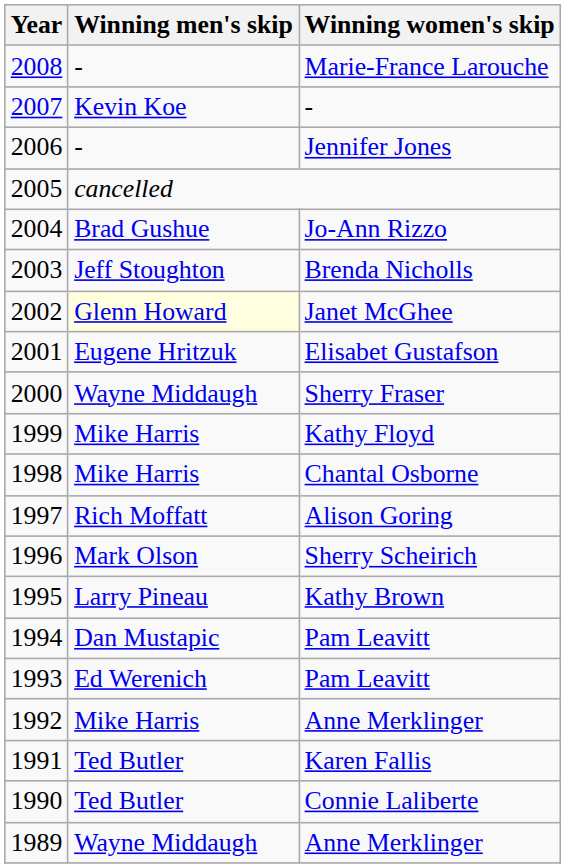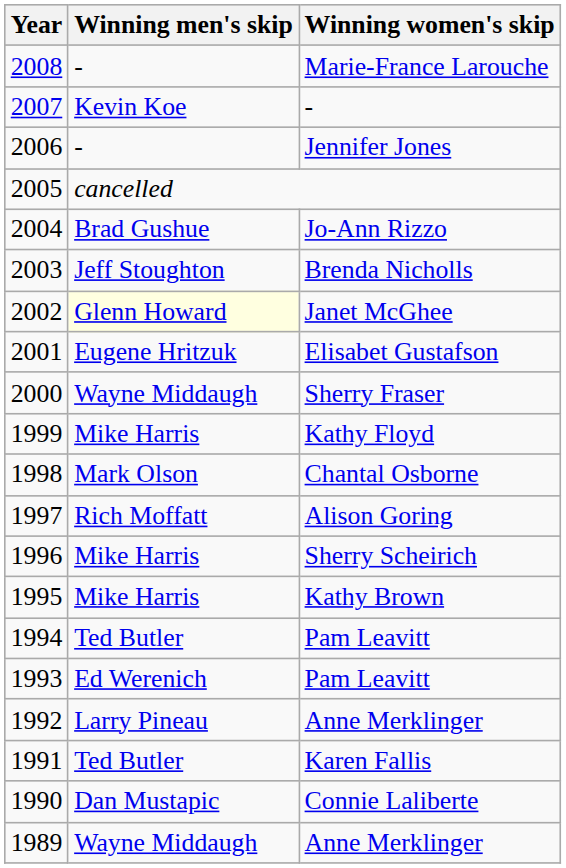(137, 474) Mike Harris -> (136, 474) Mark Olson
(136, 556) Mark Olson -> (137, 556) Mike Harris
(141, 596) Larry Pineau -> (137, 596) Mike Harris
(147, 637) Dan Mustapic -> (129, 637) Ted Butler
(137, 719) Mike Harris -> (141, 719) Larry Pineau
(129, 801) Ted Butler -> (147, 801) Dan Mustapic
